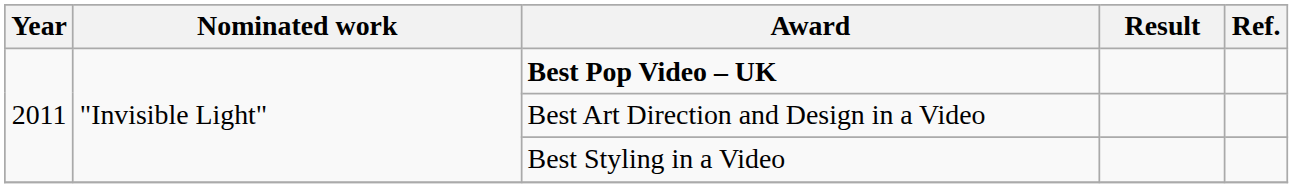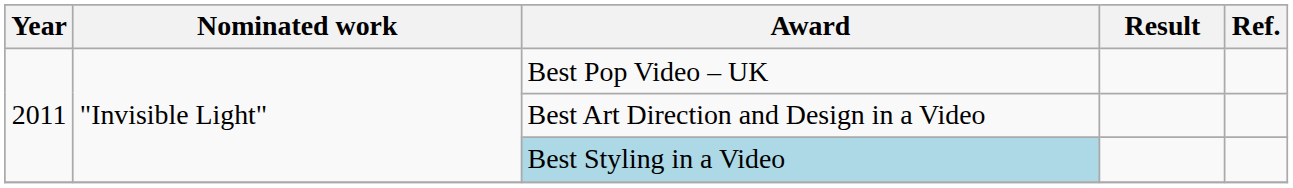(652, 70) bold -> (648, 70) normal
(656, 159) no background -> (656, 159) lightblue background
